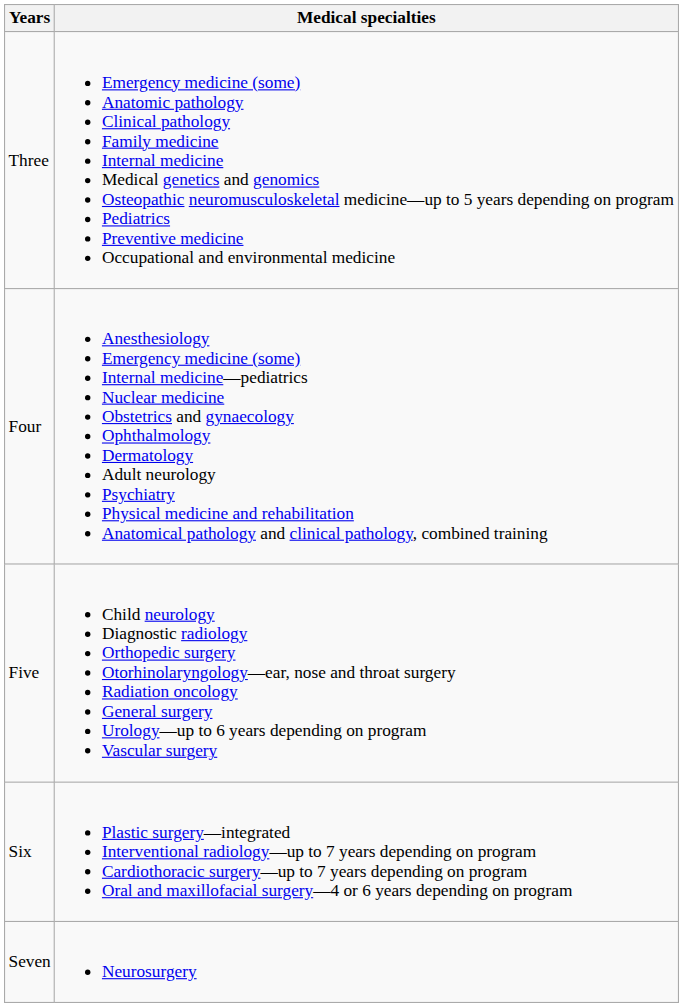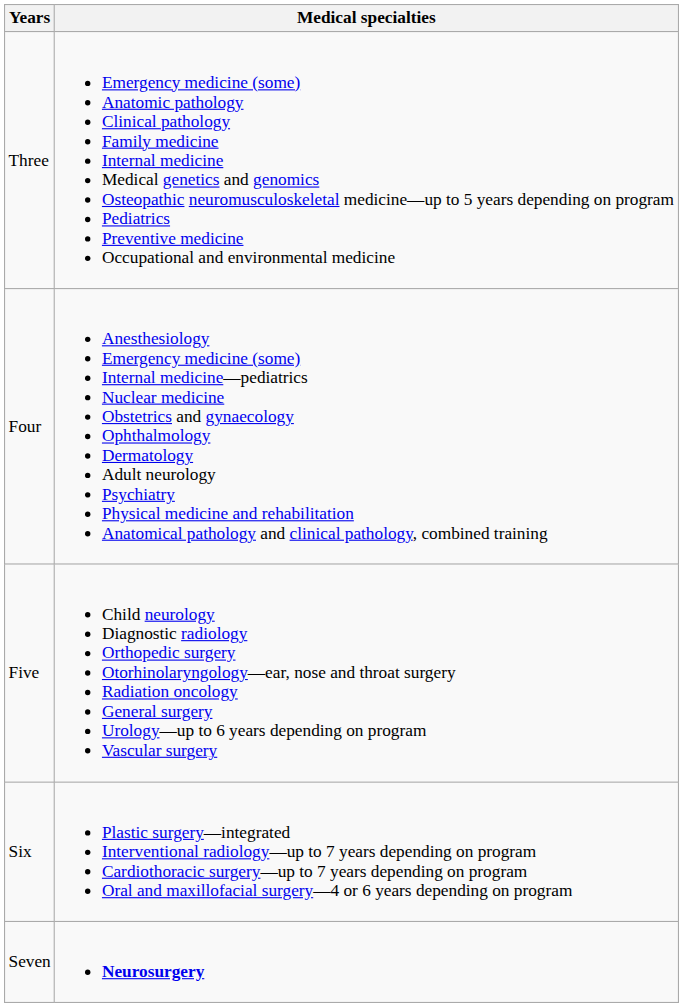(366, 972) normal -> (366, 972) bold
